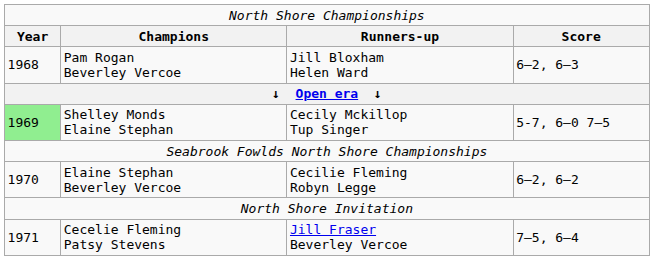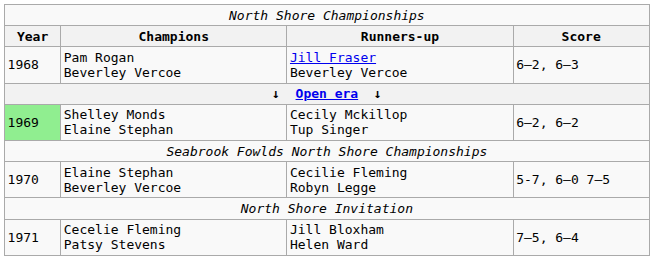(337, 65) Jill Bloxham Helen Ward -> (349, 65) Jill Fraser Beverley Vercoe
(563, 122) 5-7, 6–0 7–5 -> (547, 122) 6–2, 6–2
(547, 180) 6–2, 6–2 -> (563, 180) 5-7, 6–0 7–5
(349, 237) Jill Fraser Beverley Vercoe -> (337, 237) Jill Bloxham Helen Ward
